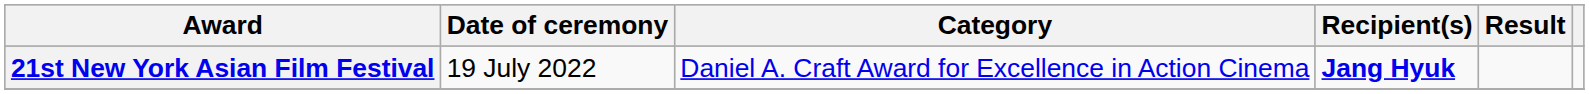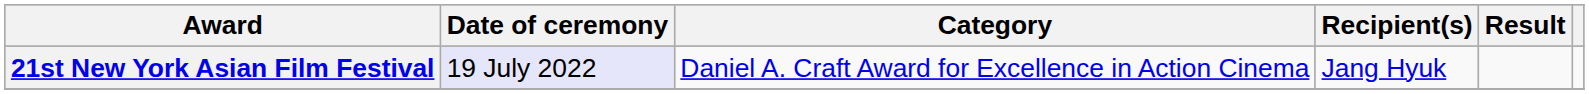(521, 67) no background -> (521, 67) lavender background
(1388, 67) bold -> (1384, 67) normal
